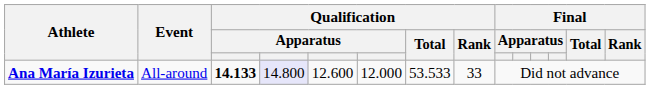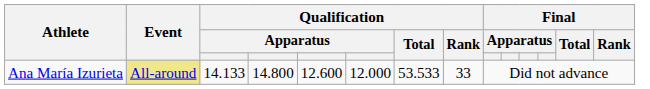(71, 72) bold -> (66, 72) normal
(174, 72) no background -> (163, 72) khaki background
(235, 72) bold -> (224, 72) normal
(284, 72) lavender background -> (273, 72) no background
